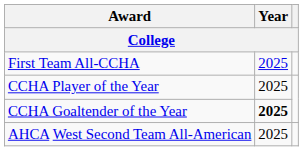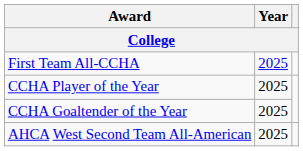(273, 110) bold -> (273, 110) normal
